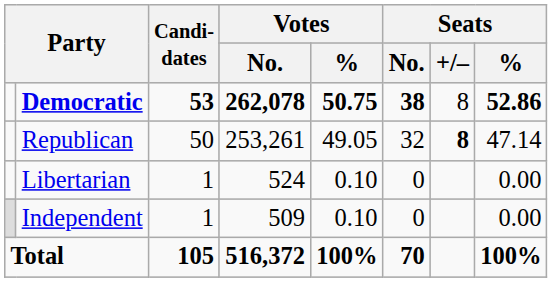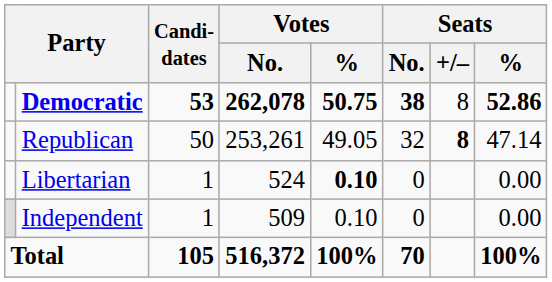(356, 179) normal -> (356, 179) bold
